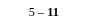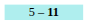(44, 12) no background -> (44, 12) paleturquoise background
